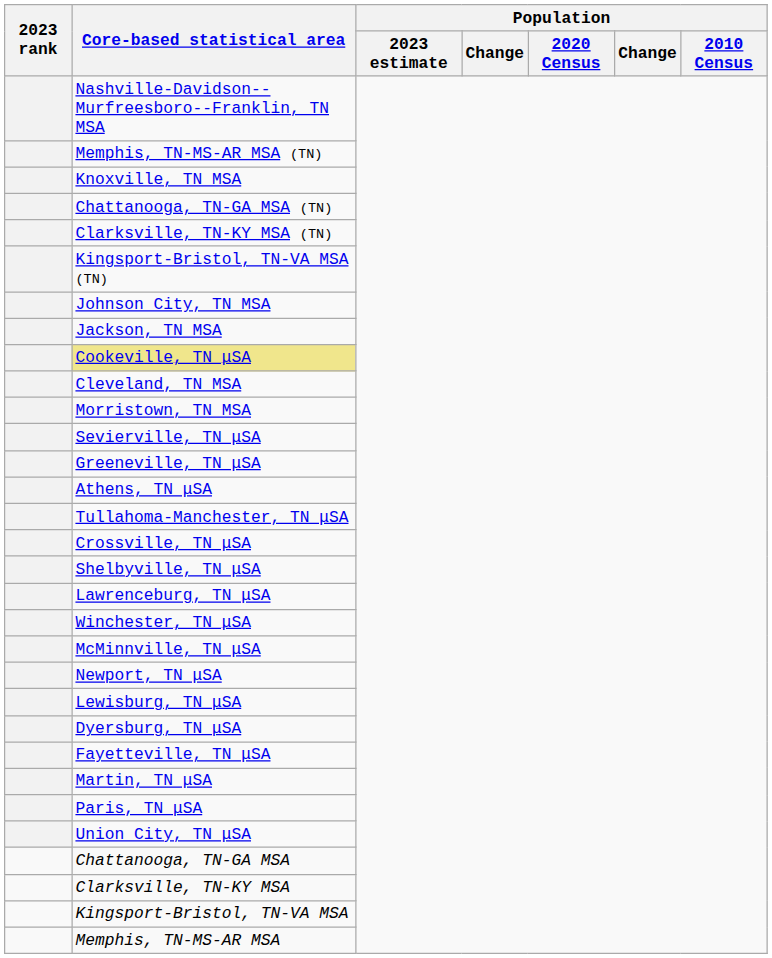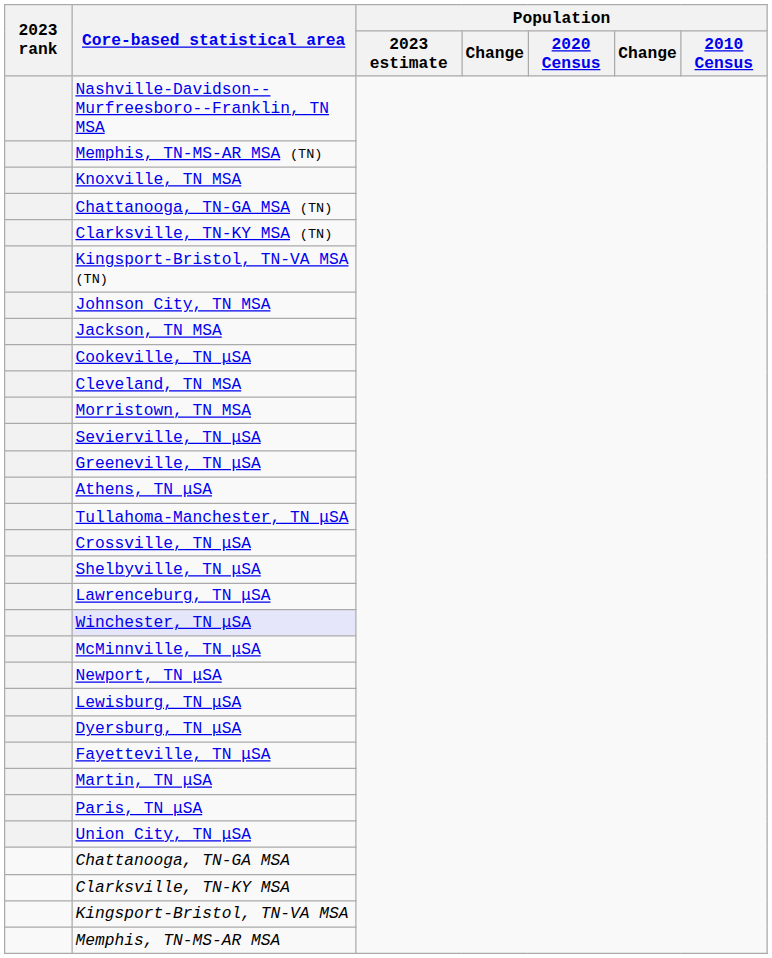(163, 358) khaki background -> (163, 358) no background
(163, 623) no background -> (163, 623) lavender background
